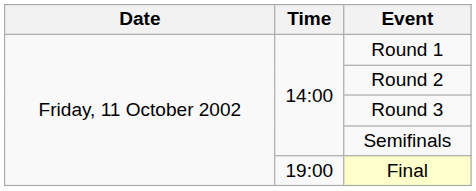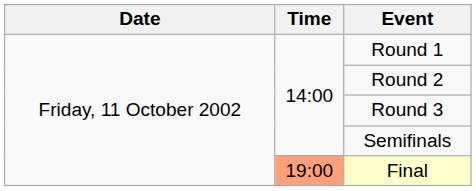(309, 170) no background -> (309, 170) lightsalmon background
